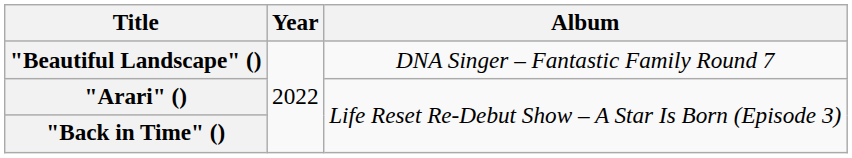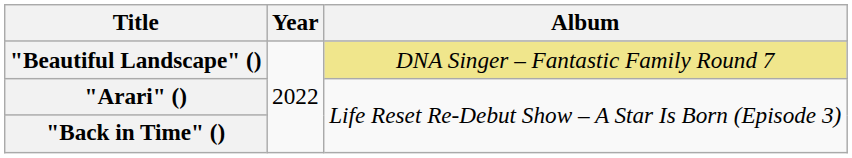(585, 59) no background -> (585, 59) khaki background
